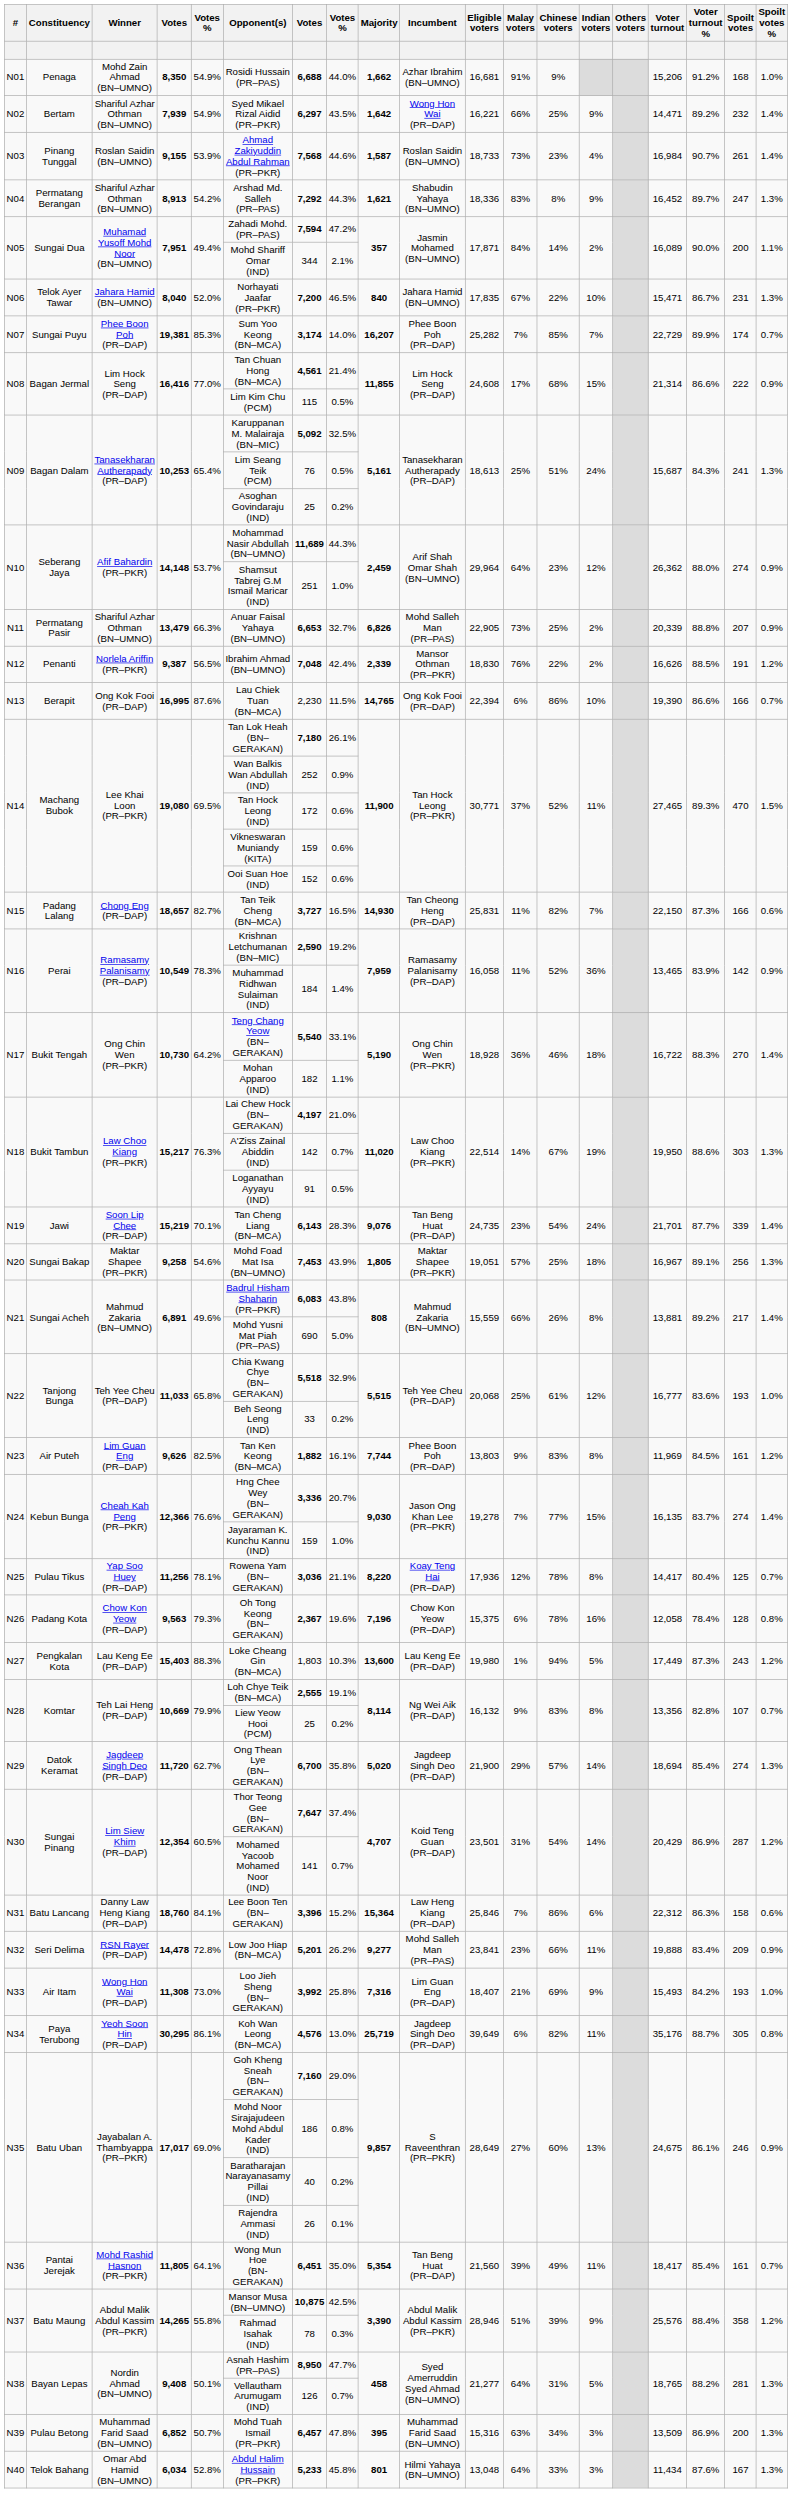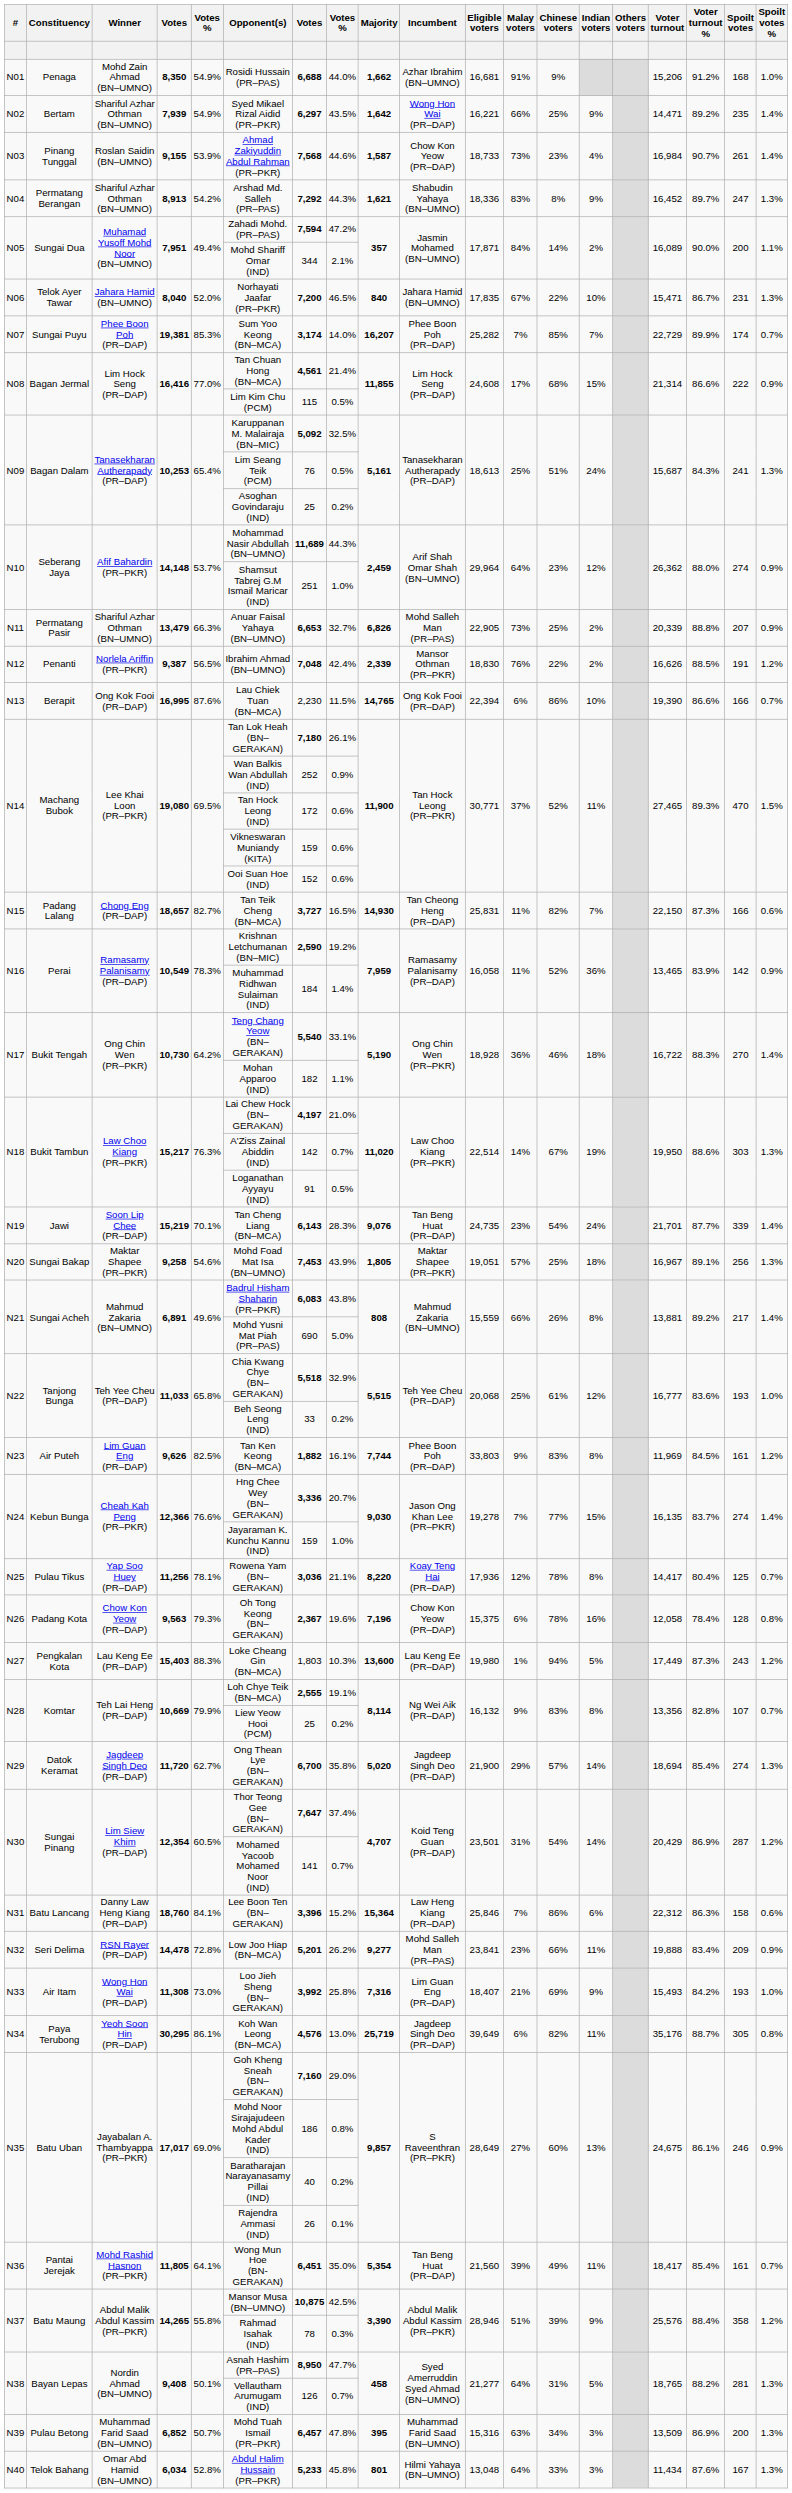(740, 114) 232 -> (740, 114) 235
(432, 156) Roslan Saidin (BN–UMNO) -> (432, 156) Chow Kon Yeow (PR–DAP)
(484, 1456) 13,803 -> (484, 1456) 33,803
